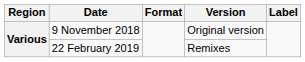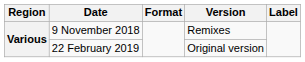(226, 30) Original version -> (209, 30) Remixes
(209, 48) Remixes -> (226, 48) Original version
